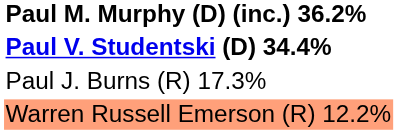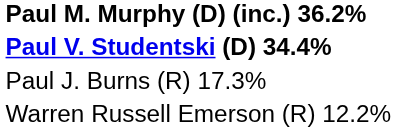(198, 114) lightsalmon background -> (198, 114) no background
